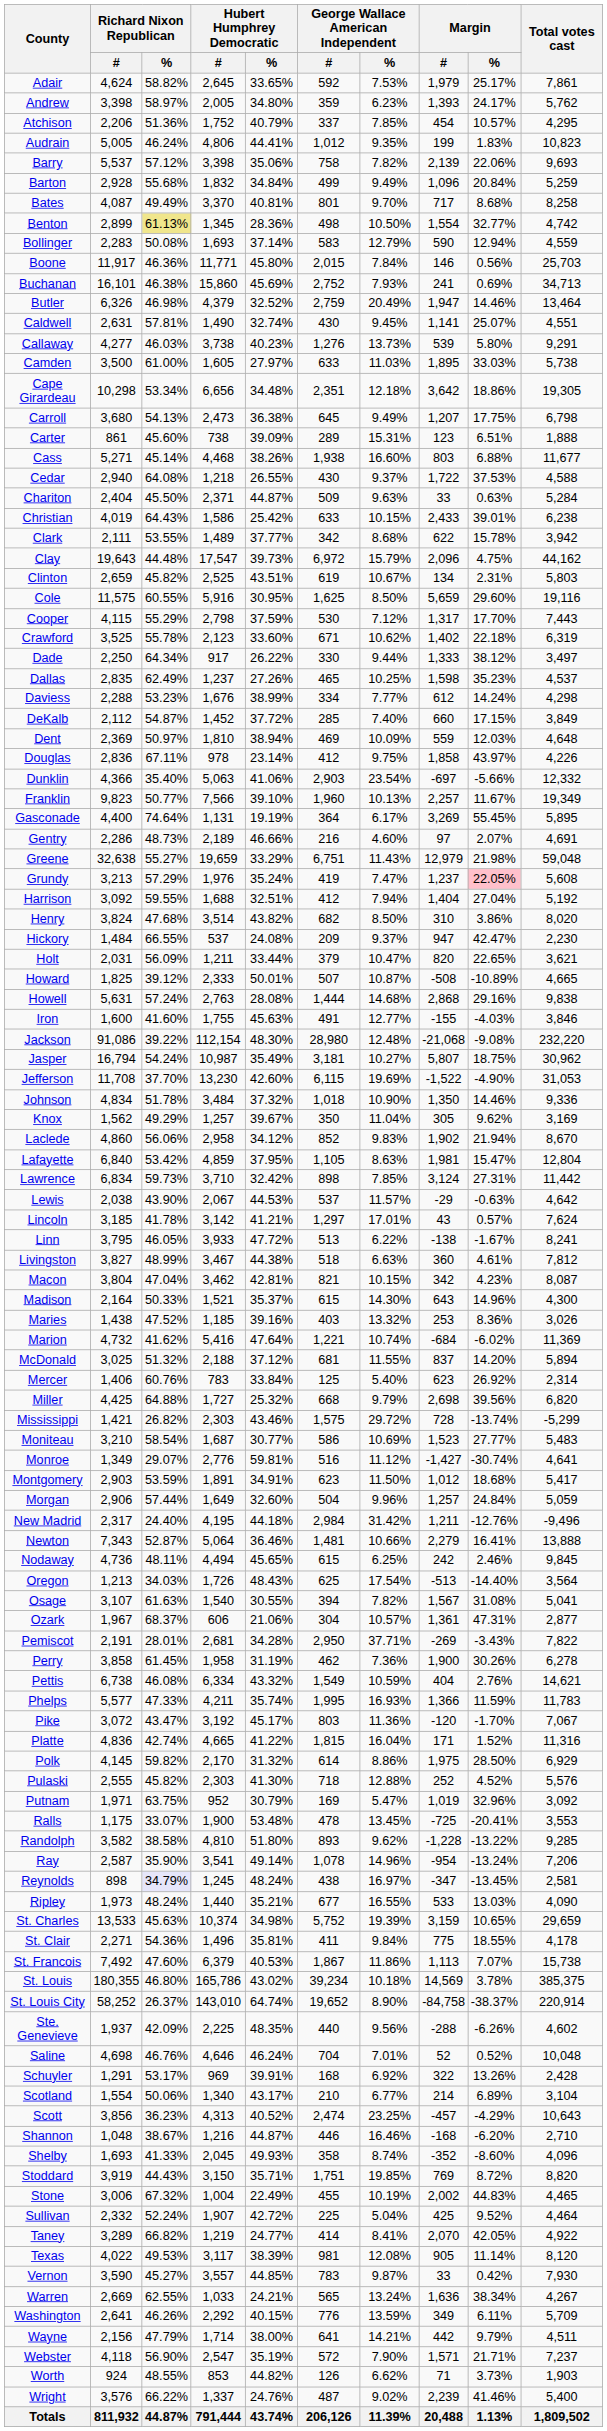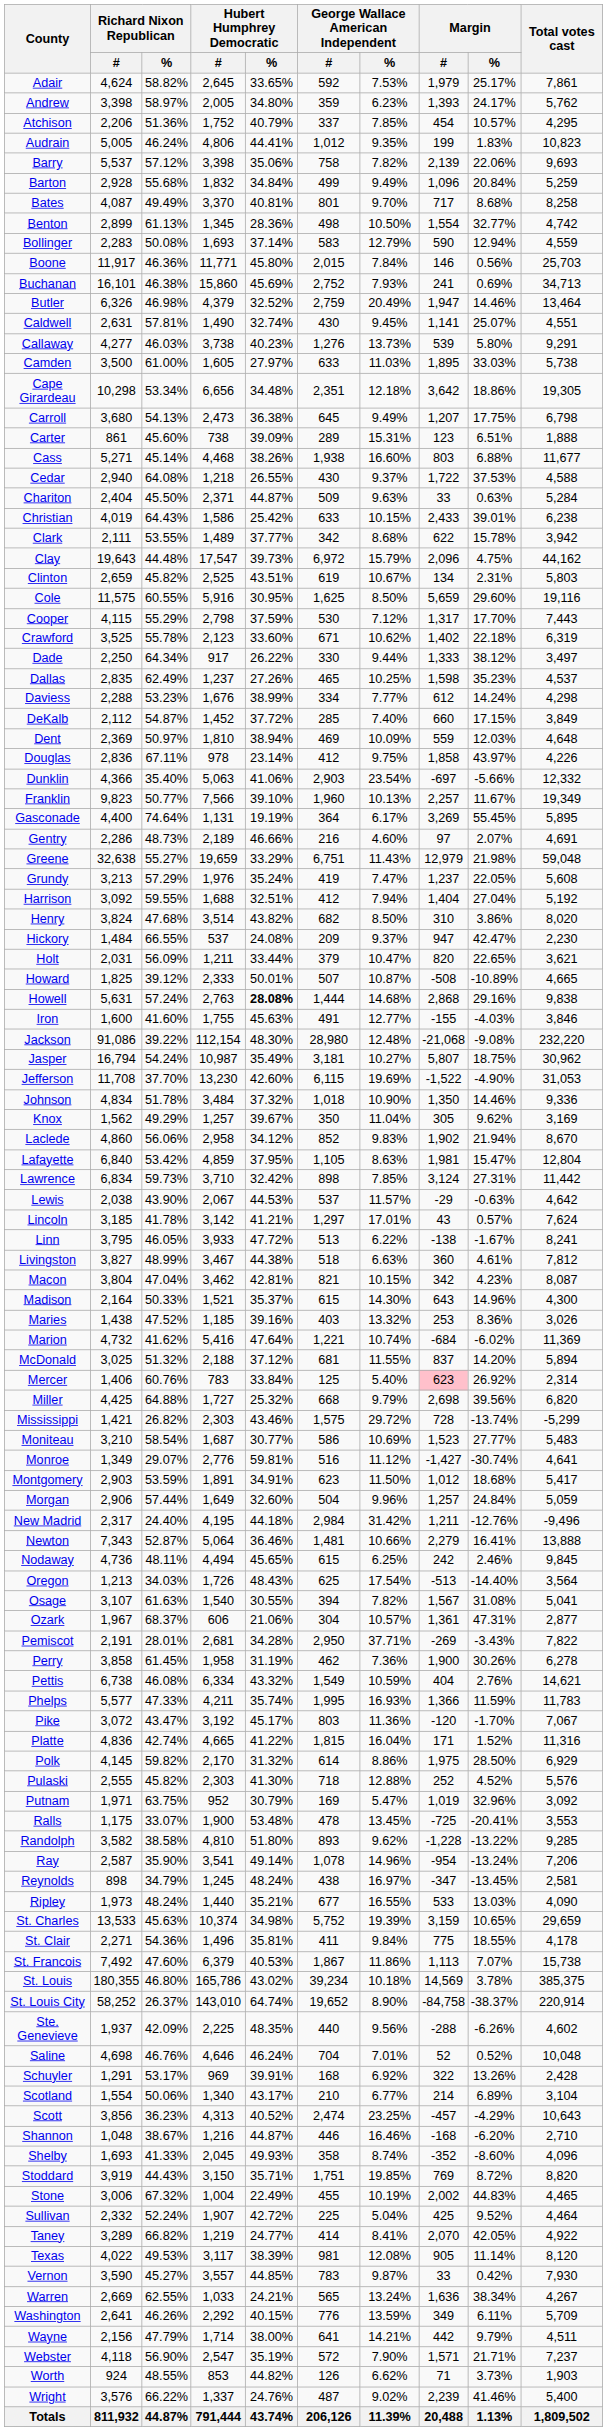(166, 223) khaki background -> (166, 223) no background
(494, 879) pink background -> (494, 879) no background
(272, 999) normal -> (272, 999) bold
(444, 1380) no background -> (444, 1380) pink background
(166, 1881) lavender background -> (166, 1881) no background
